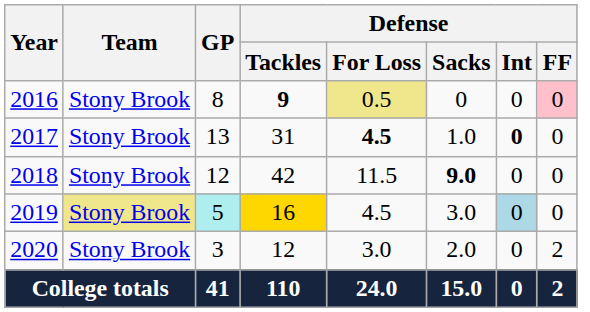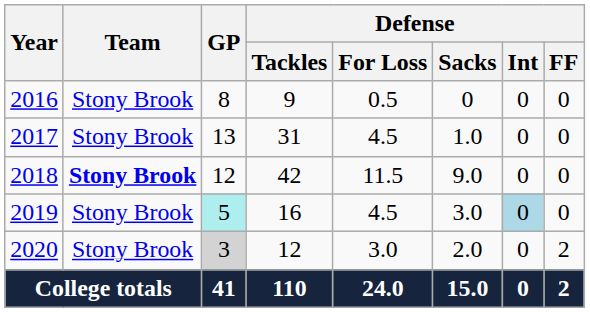(283, 99) bold -> (289, 99) normal
(377, 99) khaki background -> (383, 99) no background
(557, 99) pink background -> (564, 99) no background
(377, 136) bold -> (383, 136) normal
(517, 136) bold -> (523, 136) normal
(130, 174) normal -> (133, 174) bold
(461, 174) bold -> (467, 174) normal
(130, 212) khaki background -> (133, 212) no background
(283, 212) gold background -> (289, 212) no background
(218, 250) no background -> (224, 250) lightgrey background
